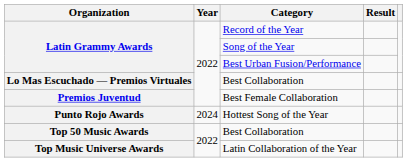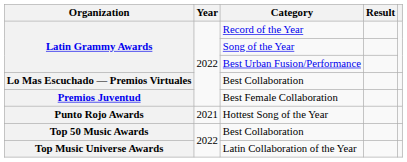(207, 115) 2024 -> (207, 115) 2021
